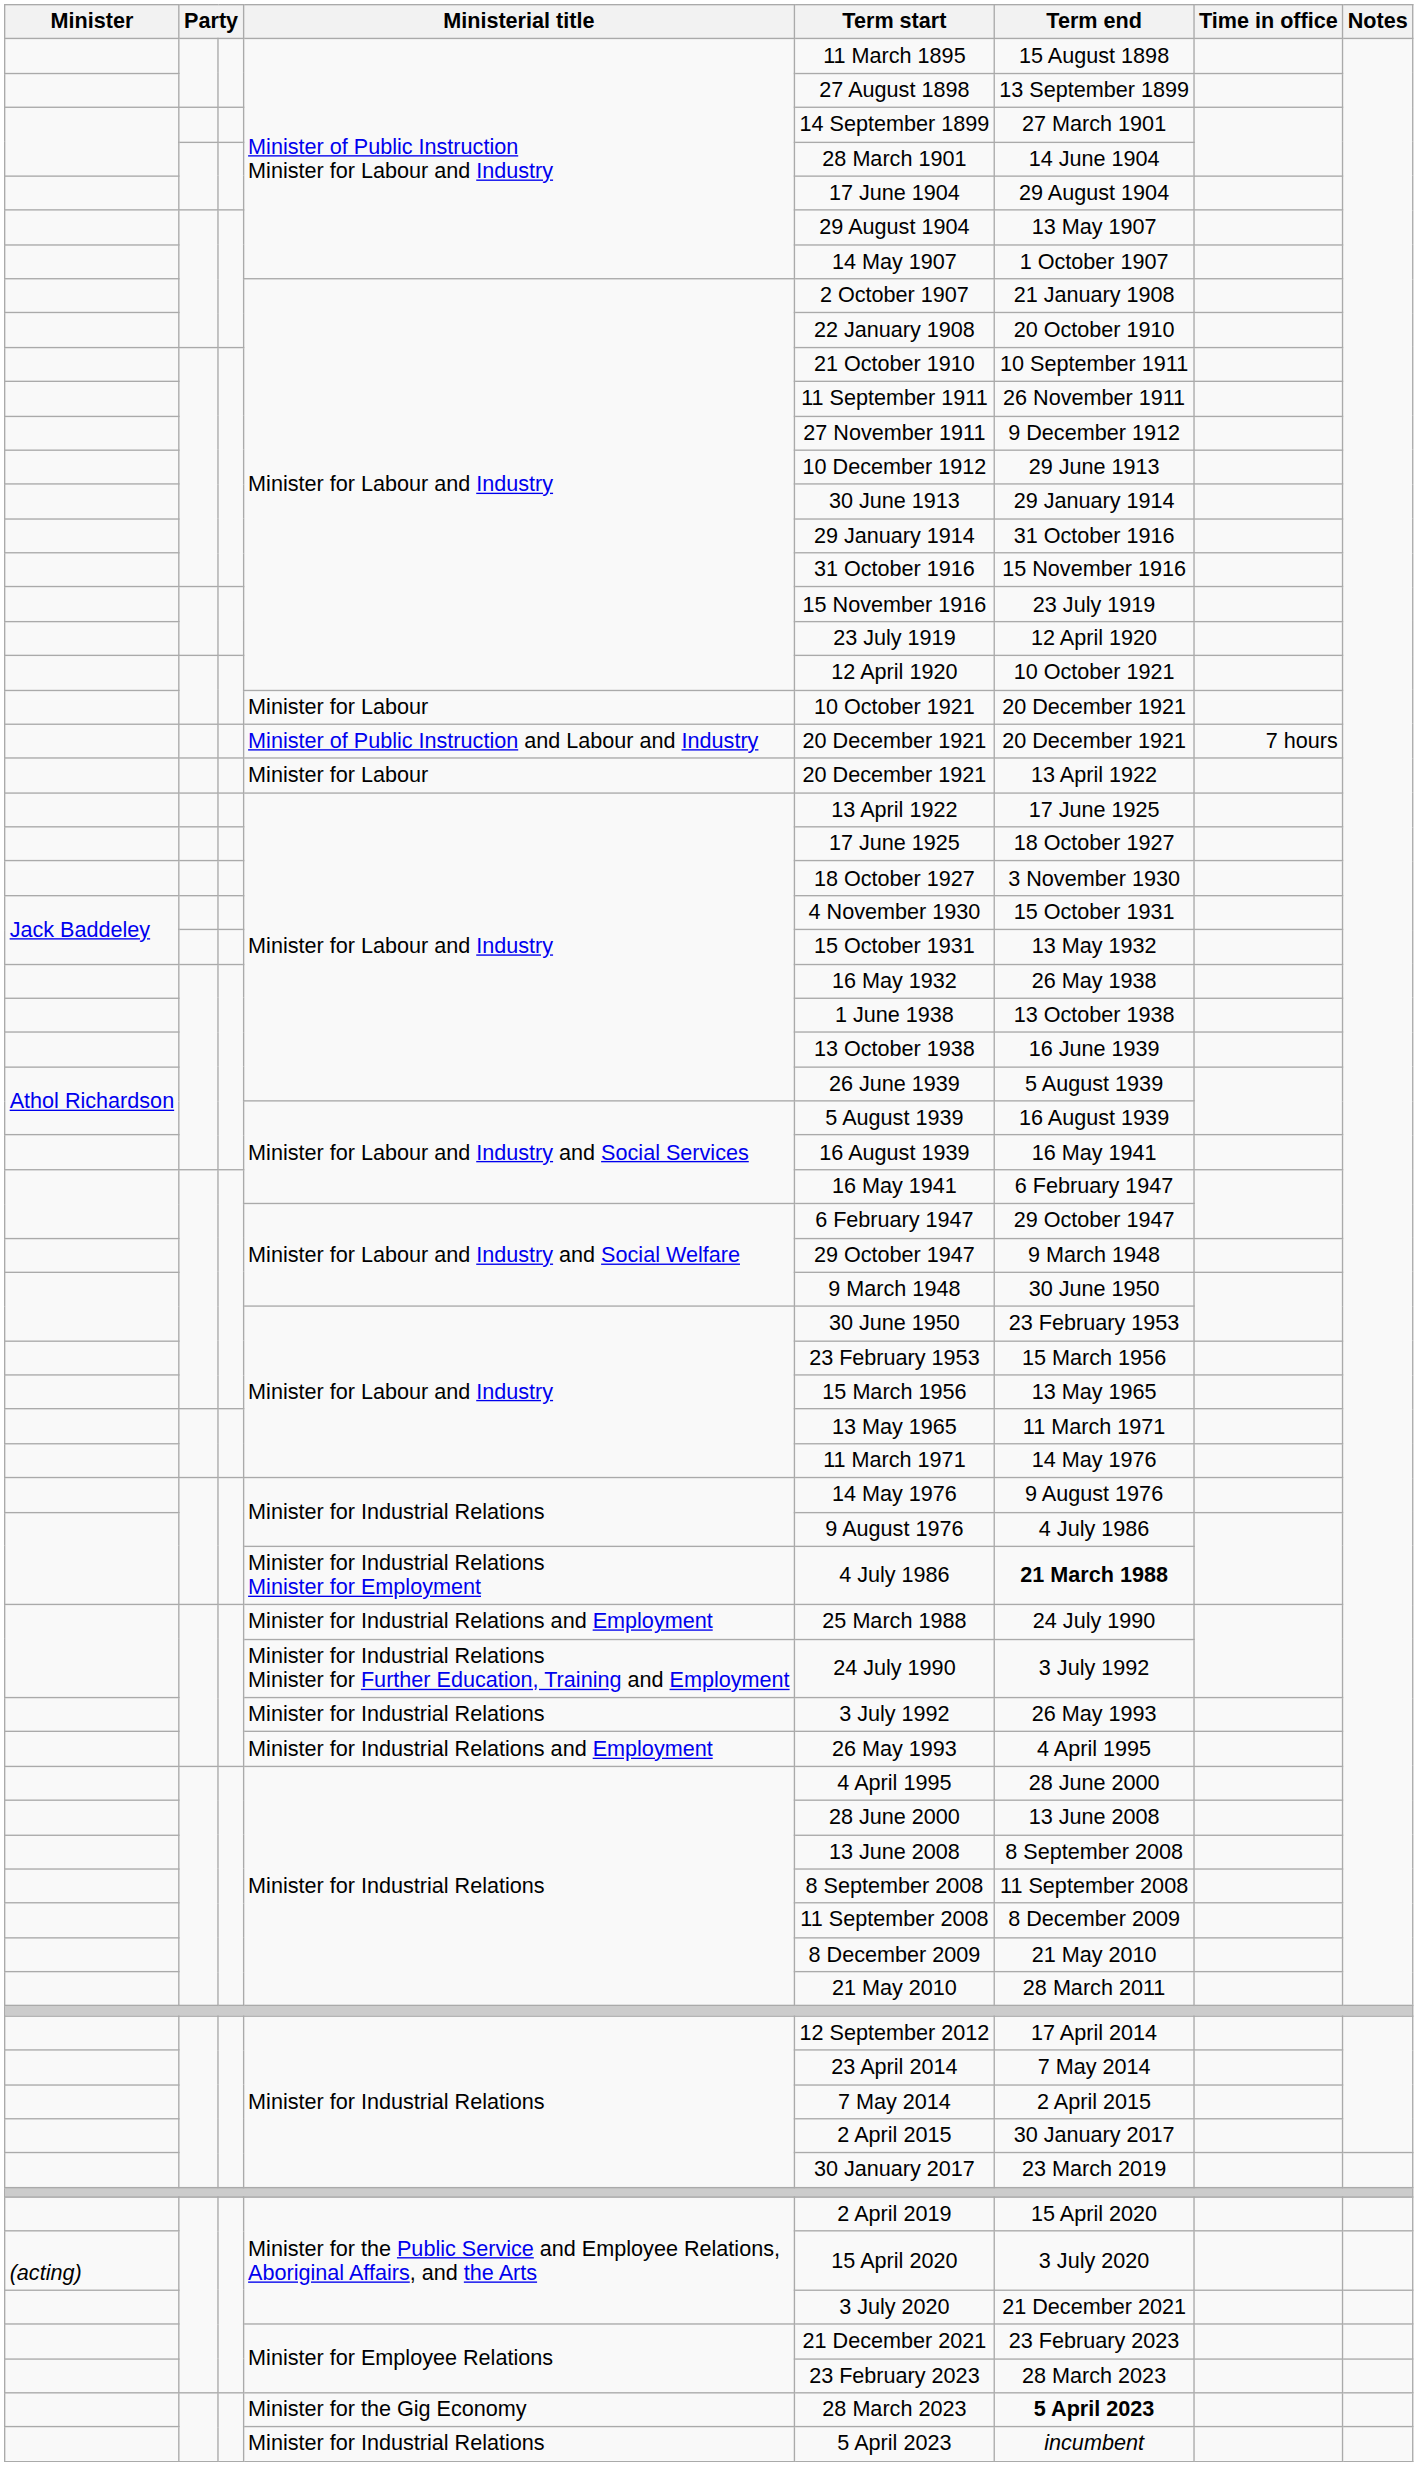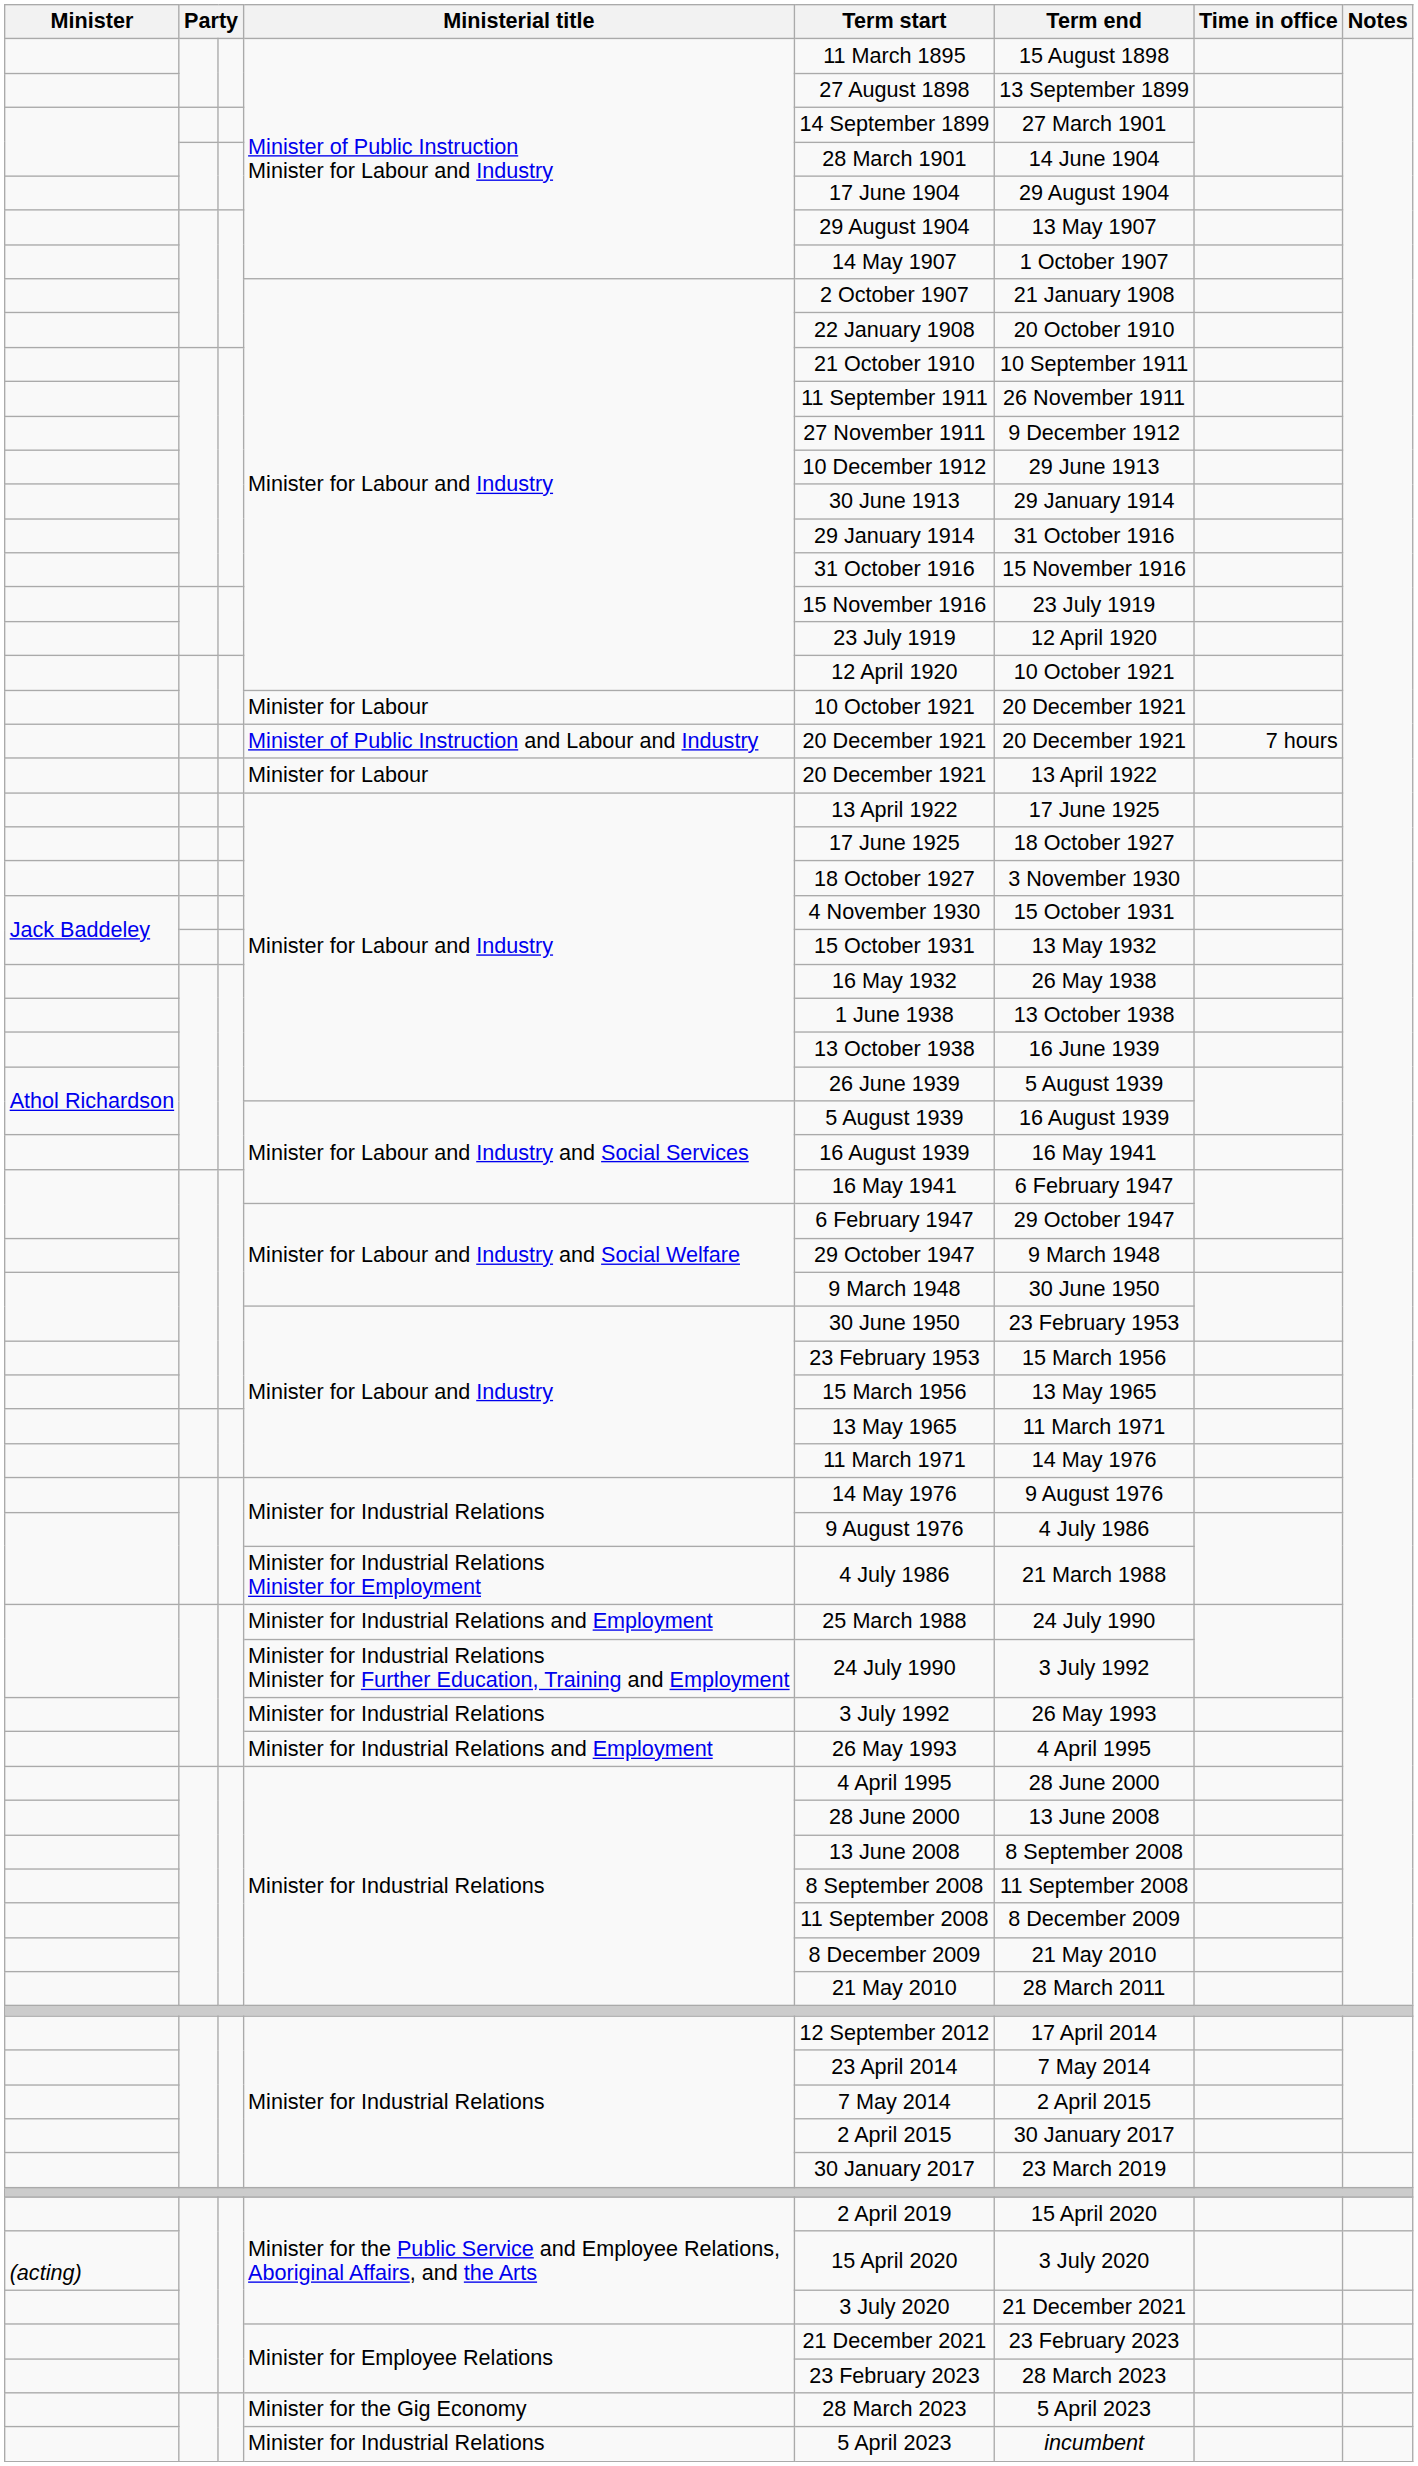(1094, 1575) bold -> (1094, 1575) normal
(1094, 2409) bold -> (1094, 2409) normal
